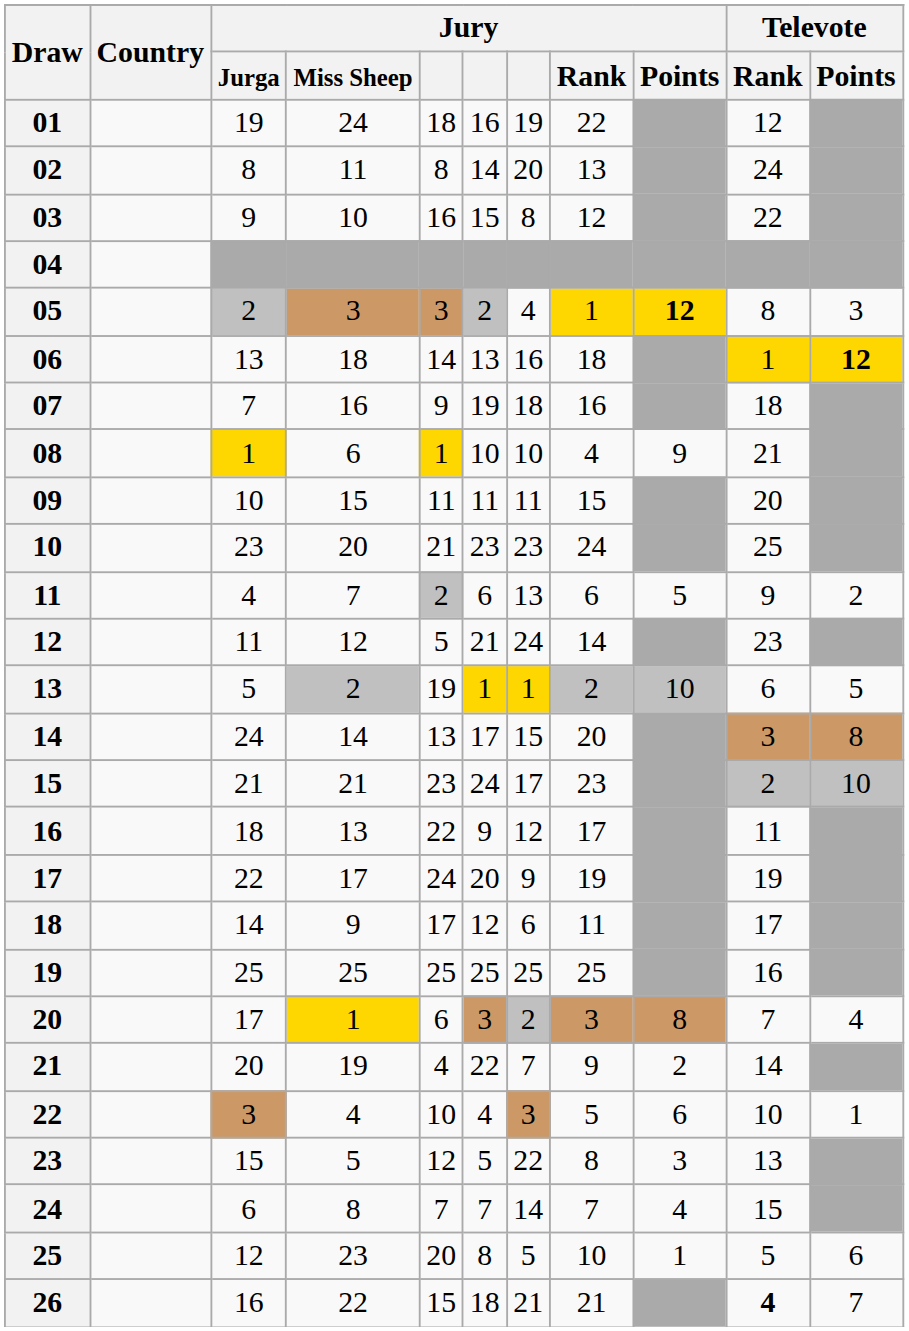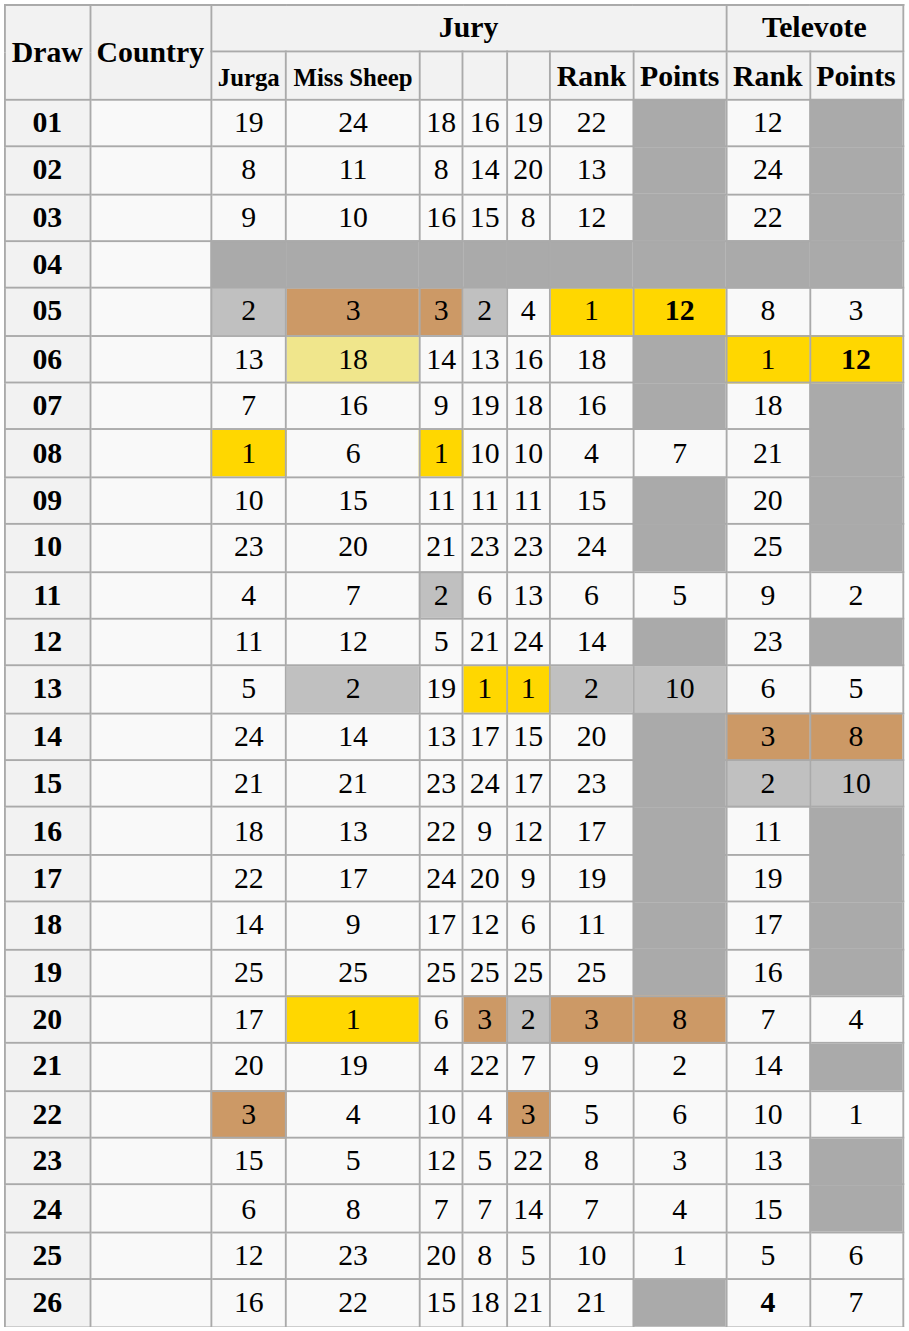(353, 358) no background -> (353, 358) khaki background
(680, 452) 9 -> (680, 452) 7
